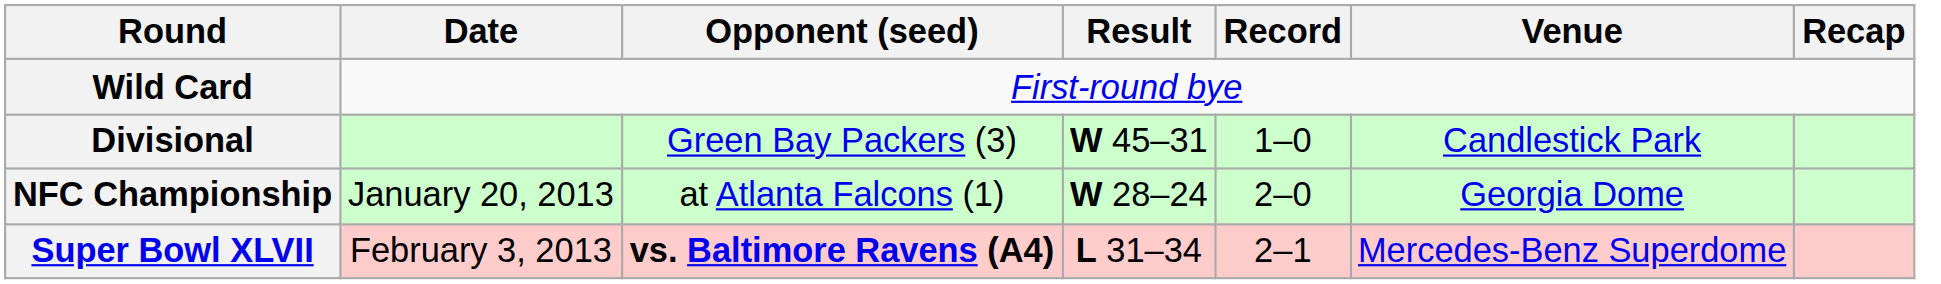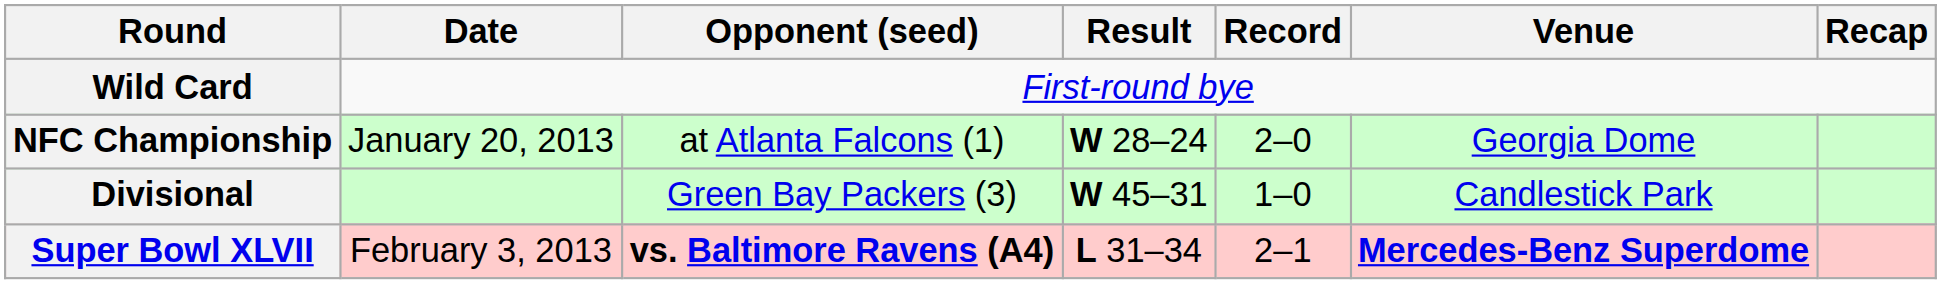rows swapped: (173, 140) <-> (173, 195)
(1572, 250) normal -> (1584, 250) bold
